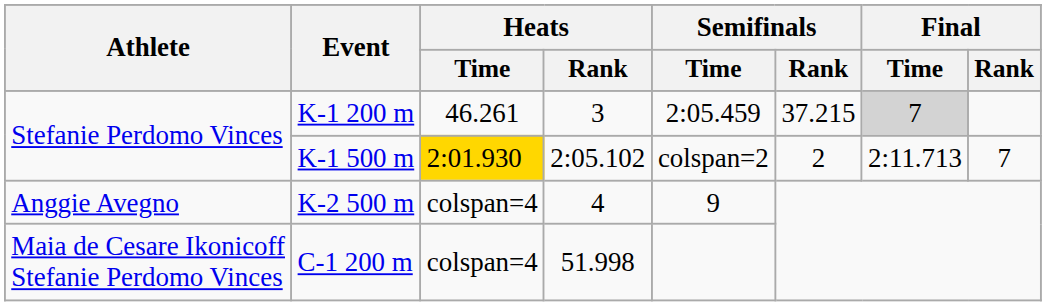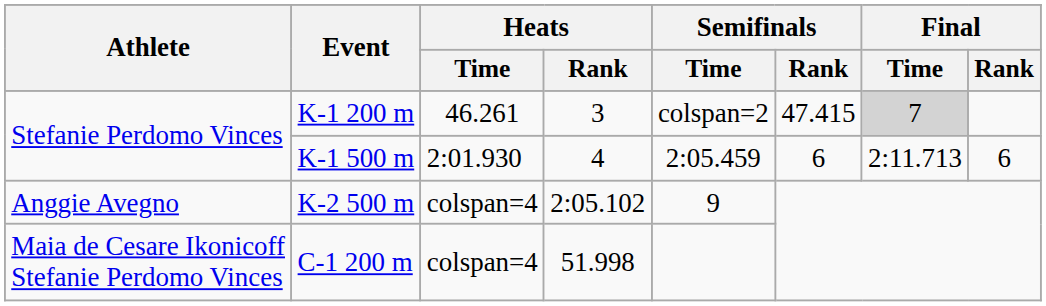(713, 113) 2:05.459 -> (713, 113) colspan=2
(818, 113) 37.215 -> (818, 113) 47.415
(474, 157) gold background -> (474, 157) no background
(598, 157) 2:05.102 -> (598, 157) 4
(713, 157) colspan=2 -> (713, 157) 2:05.459
(818, 157) 2 -> (818, 157) 6
(1004, 157) 7 -> (1004, 157) 6
(598, 202) 4 -> (598, 202) 2:05.102
